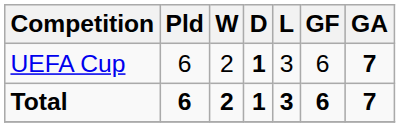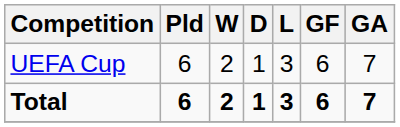(259, 63) bold -> (259, 63) normal
(369, 63) bold -> (369, 63) normal
